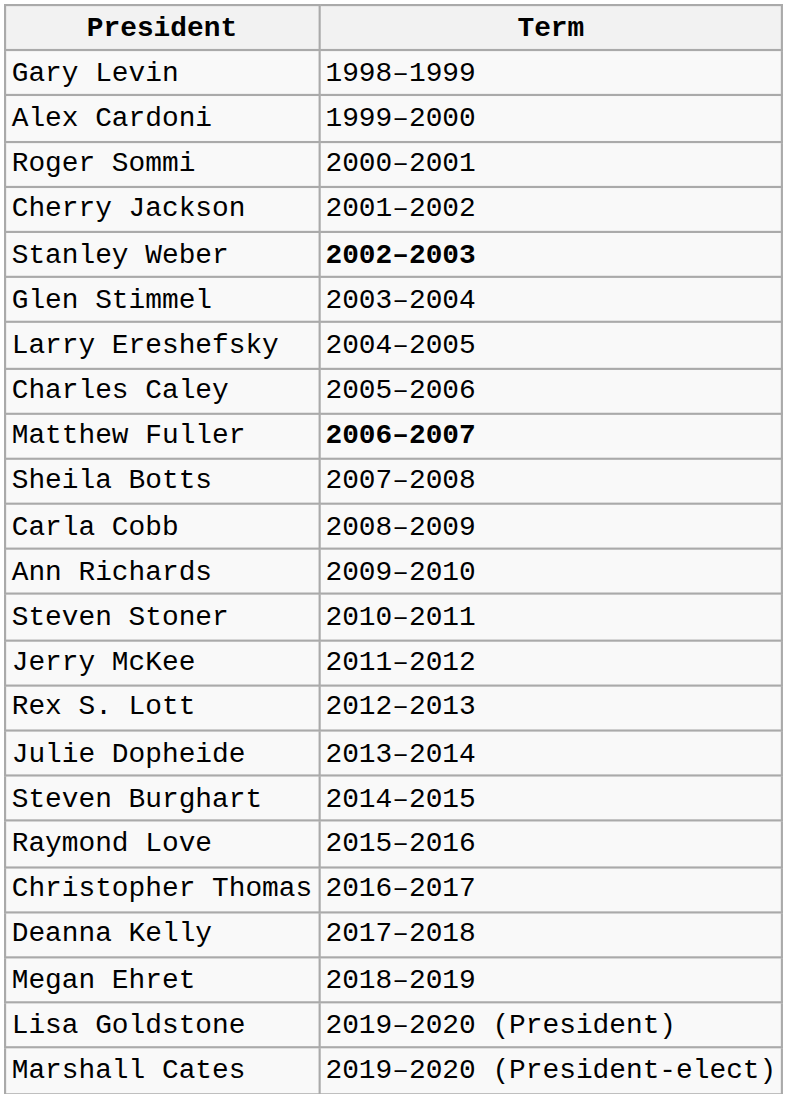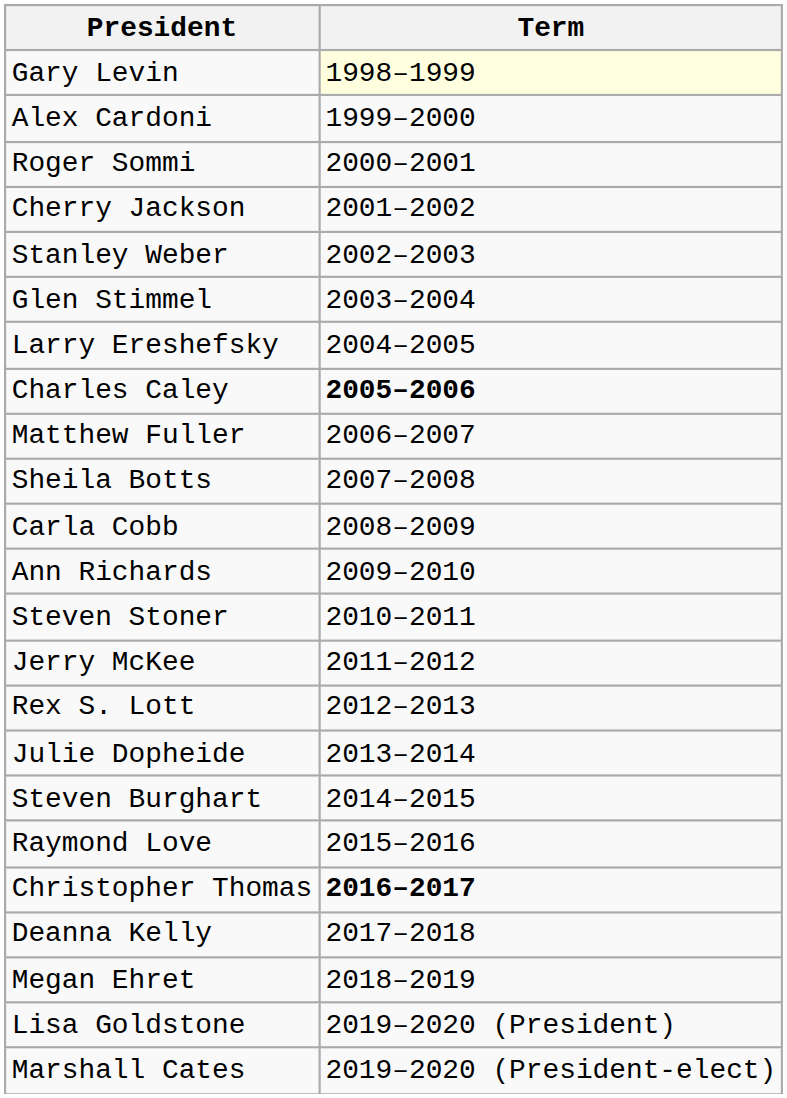(401, 73) no background -> (401, 73) lightyellow background
(401, 254) bold -> (401, 254) normal
(401, 390) normal -> (401, 390) bold
(401, 436) bold -> (401, 436) normal
(401, 889) normal -> (401, 889) bold
